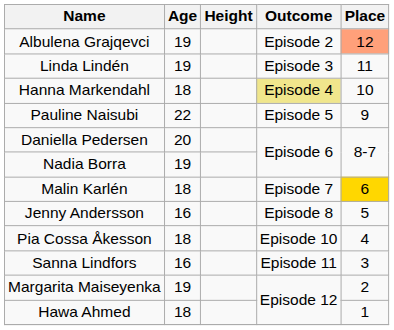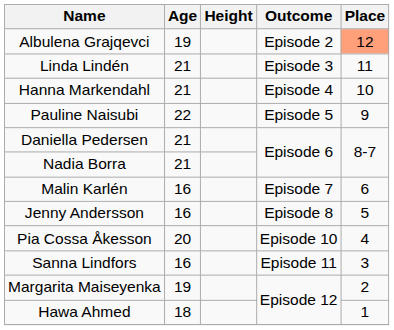(183, 66) 19 -> (183, 66) 21
(183, 90) 18 -> (183, 90) 21
(299, 90) khaki background -> (299, 90) no background
(183, 139) 20 -> (183, 139) 21
(183, 164) 19 -> (183, 164) 21
(183, 189) 18 -> (183, 189) 16
(365, 189) gold background -> (365, 189) no background
(183, 238) 18 -> (183, 238) 20
